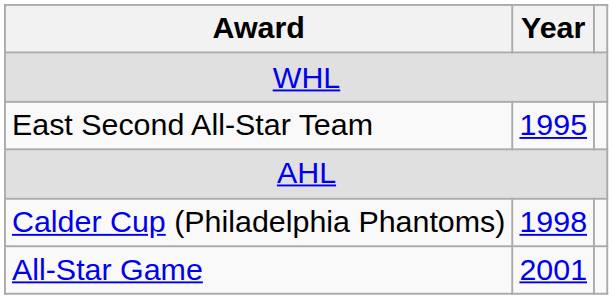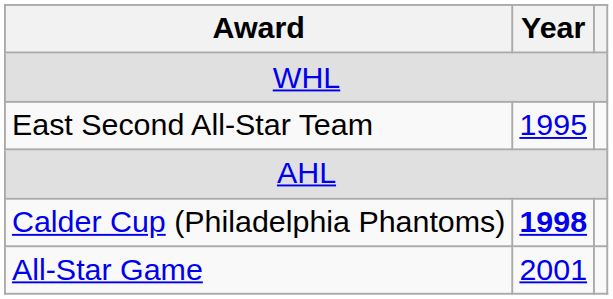(553, 221) normal -> (553, 221) bold
